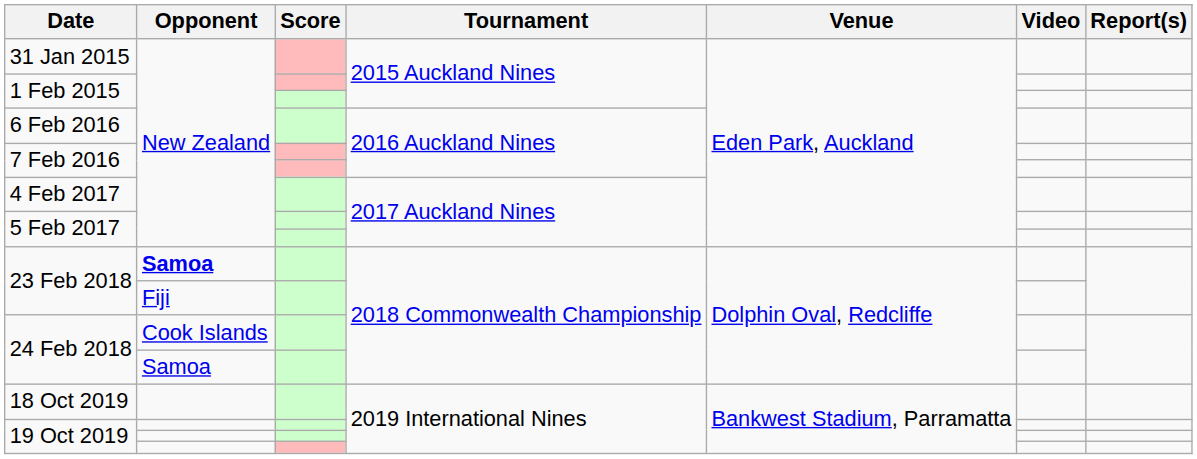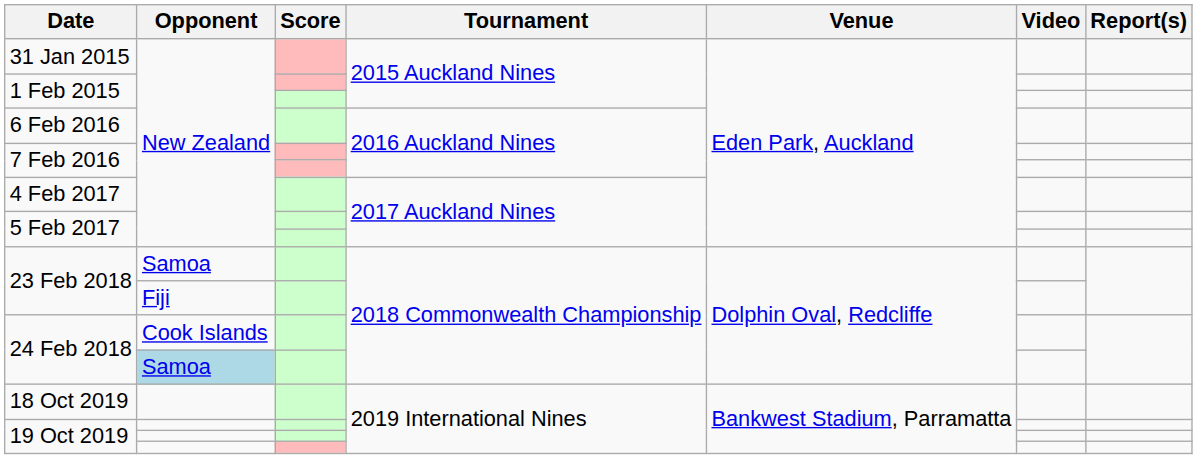(178, 263) bold -> (176, 263) normal
(176, 366) no background -> (176, 366) lightblue background
